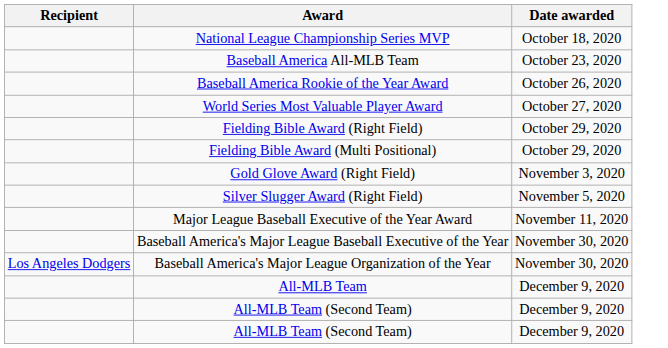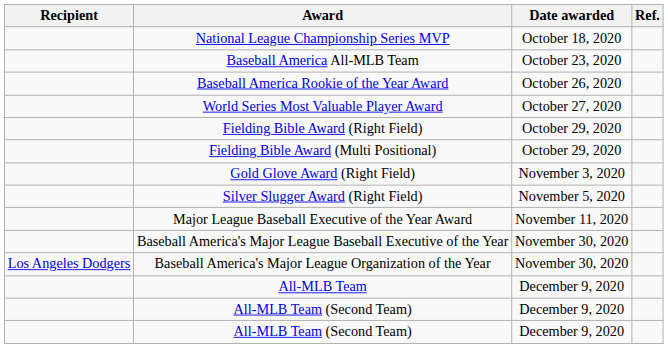+ column: (647, 15)
